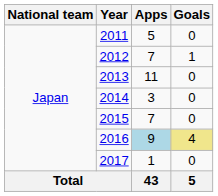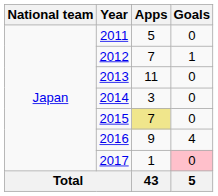(151, 118) no background -> (151, 118) khaki background
(151, 139) lightblue background -> (151, 139) no background
(192, 139) khaki background -> (192, 139) no background
(192, 160) no background -> (192, 160) pink background
